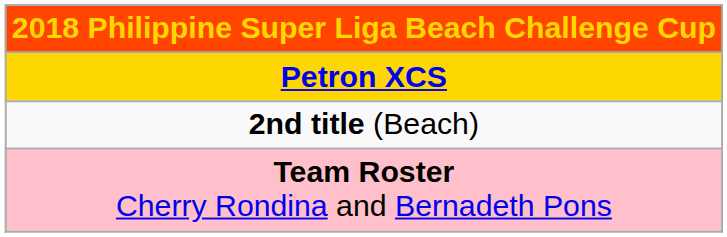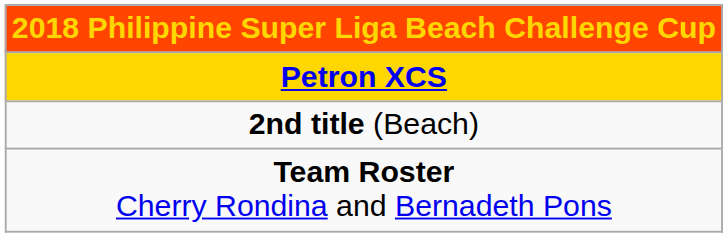(364, 189) pink background -> (364, 189) no background
